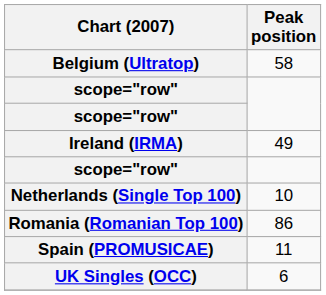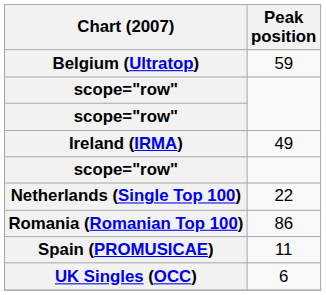(284, 63) 58 -> (284, 63) 59
(284, 196) 10 -> (284, 196) 22
